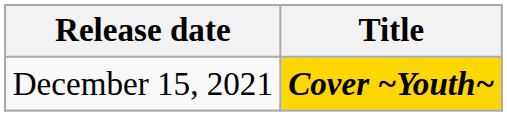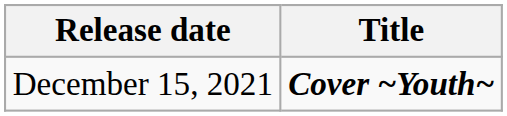(391, 83) gold background -> (391, 83) no background
